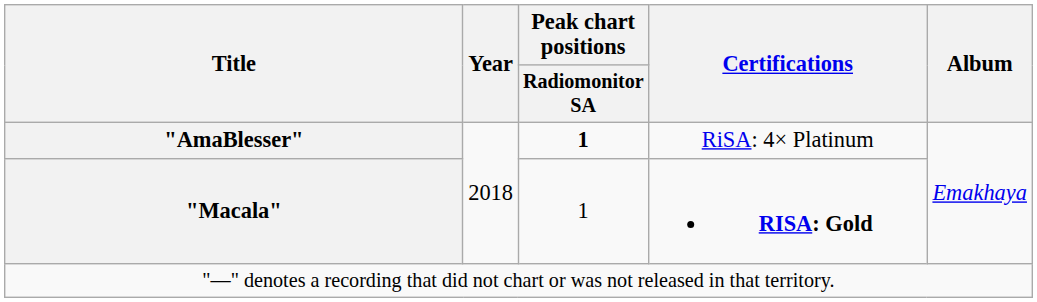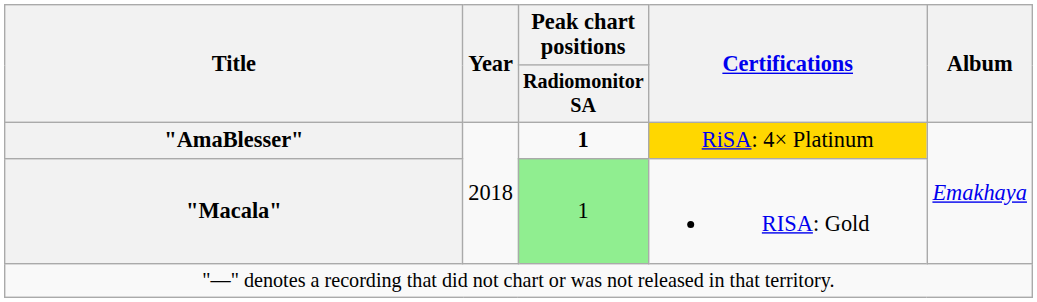(788, 140) no background -> (788, 140) gold background
(583, 210) no background -> (583, 210) lightgreen background
(788, 223) bold -> (788, 223) normal
